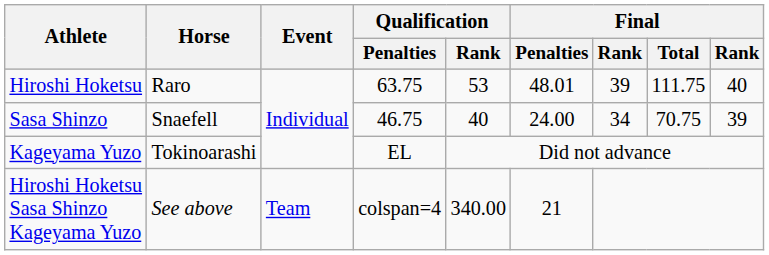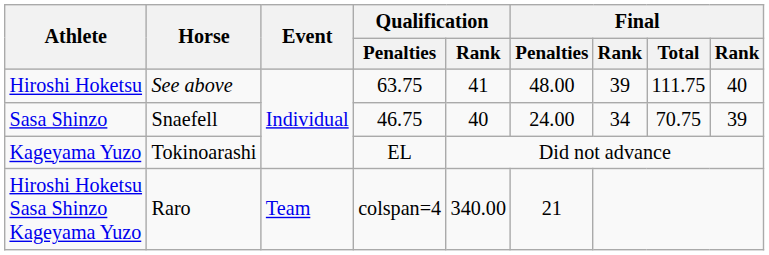(171, 86) Raro -> (192, 86) See above
(478, 86) 53 -> (478, 86) 41
(552, 86) 48.01 -> (552, 86) 48.00
(192, 209) See above -> (171, 209) Raro
